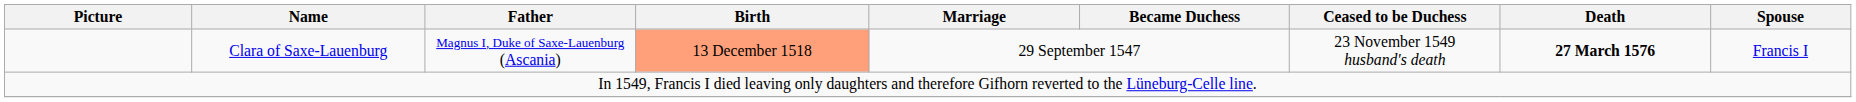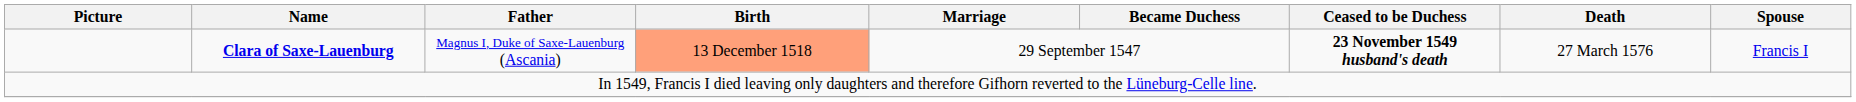(308, 50) normal -> (308, 50) bold
(1395, 50) normal -> (1395, 50) bold
(1605, 50) bold -> (1605, 50) normal
